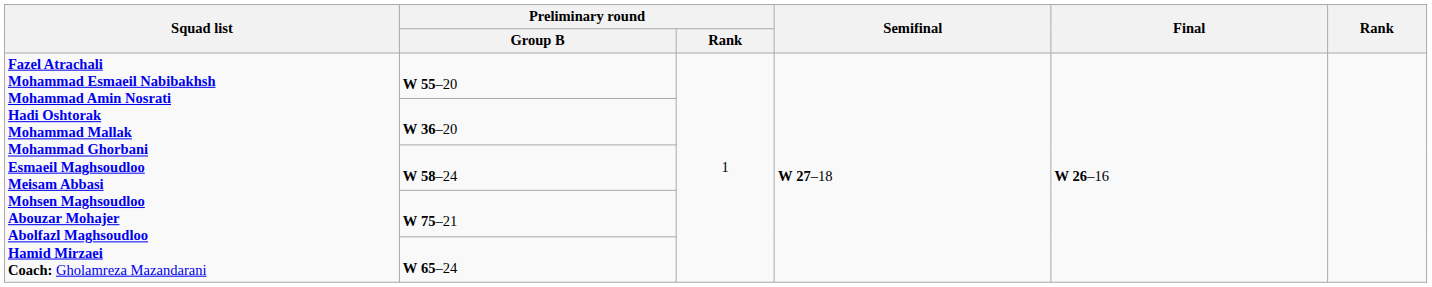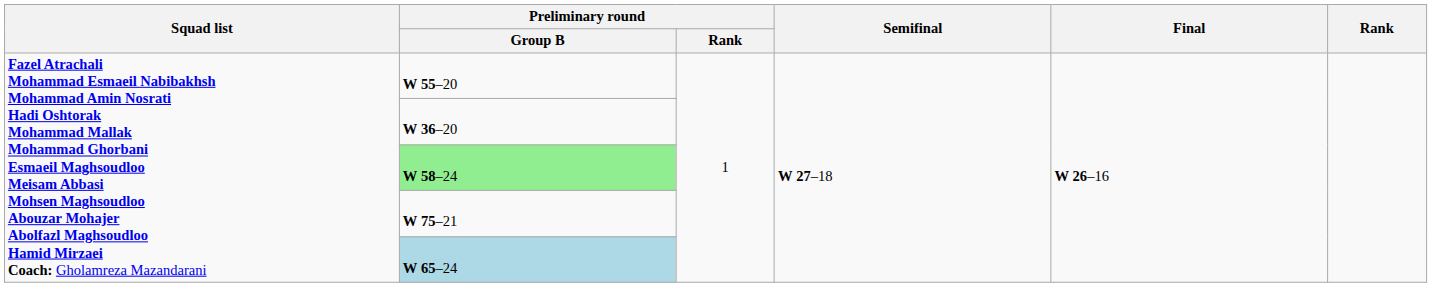(430, 176) no background -> (430, 176) lightgreen background
(430, 268) no background -> (430, 268) lightblue background
